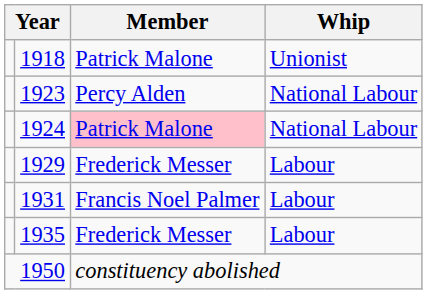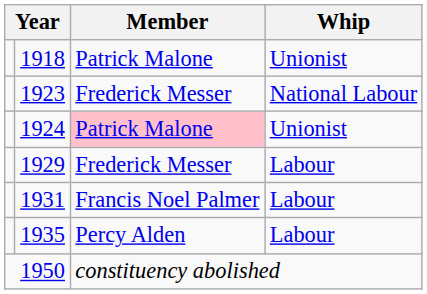(130, 93) Percy Alden -> (153, 93) Frederick Messer
(343, 128) National Labour -> (308, 128) Unionist
(153, 235) Frederick Messer -> (130, 235) Percy Alden
